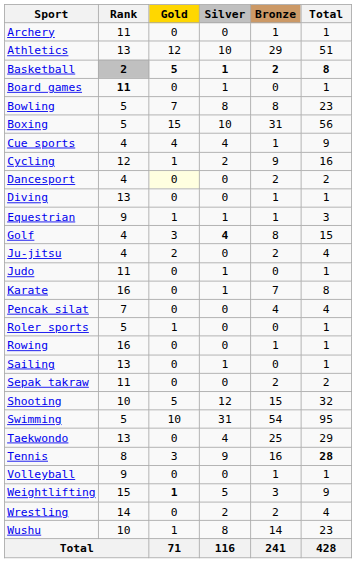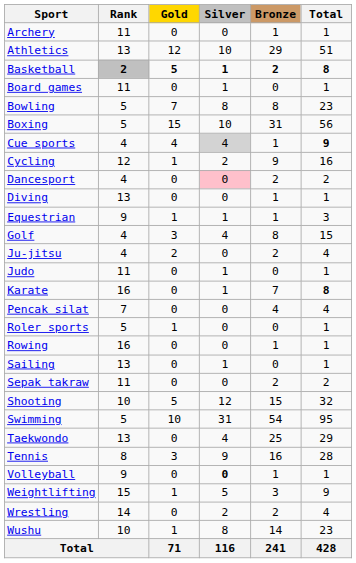(124, 87) bold -> (124, 87) normal
(225, 143) no background -> (225, 143) lightgrey background
(326, 143) normal -> (326, 143) bold
(174, 180) lightyellow background -> (174, 180) no background
(225, 180) no background -> (225, 180) pink background
(225, 235) bold -> (225, 235) normal
(326, 290) normal -> (326, 290) bold
(326, 456) bold -> (326, 456) normal
(225, 474) normal -> (225, 474) bold
(174, 493) bold -> (174, 493) normal
